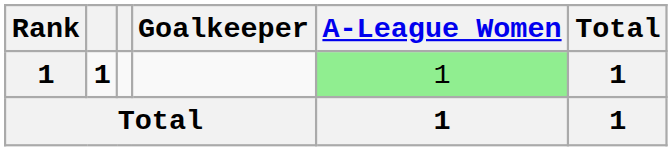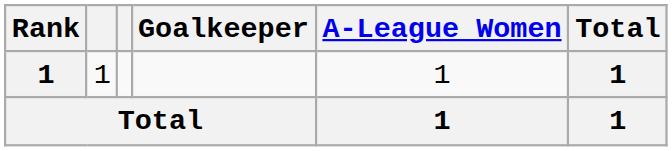(102, 75) bold -> (102, 75) normal
(442, 75) lightgreen background -> (442, 75) no background
